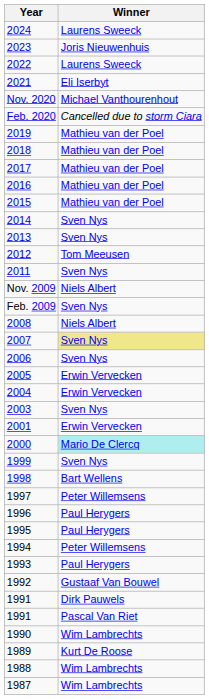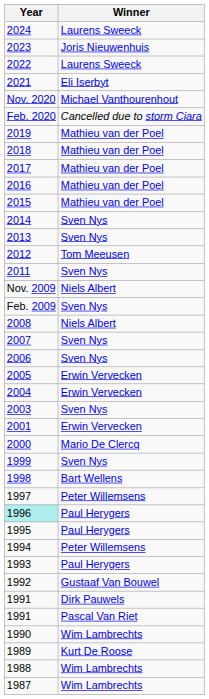(84, 340) khaki background -> (84, 340) no background
(100, 444) paleturquoise background -> (100, 444) no background
(19, 513) no background -> (19, 513) paleturquoise background
